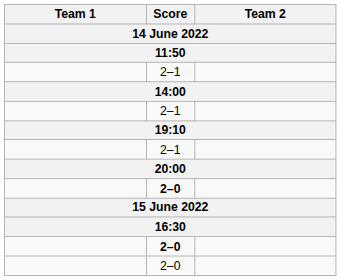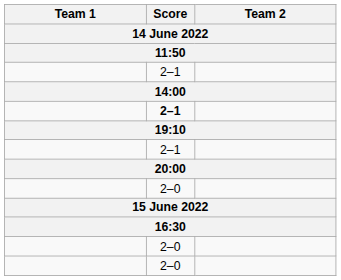(170, 111) normal -> (170, 111) bold
(170, 189) bold -> (170, 189) normal
(170, 247) bold -> (170, 247) normal
